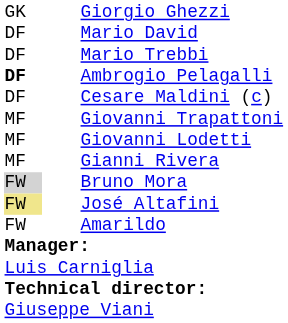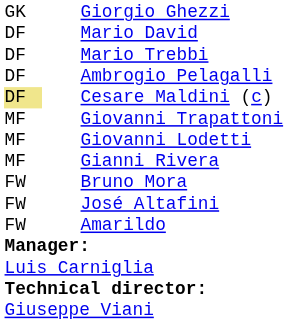(15, 76) bold -> (15, 76) normal
(15, 98) no background -> (15, 98) khaki background
(15, 183) lightgrey background -> (15, 183) no background
(15, 204) khaki background -> (15, 204) no background
